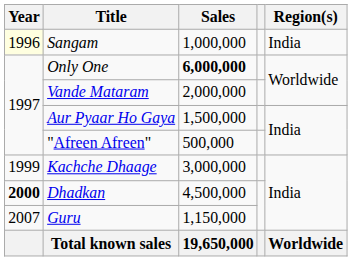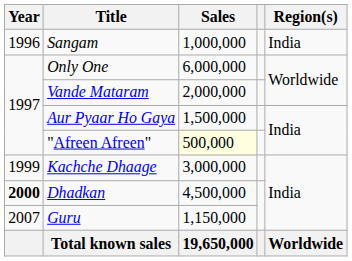(24, 42) lightyellow background -> (24, 42) no background
(214, 67) bold -> (214, 67) normal
(208, 142) no background -> (208, 142) lightyellow background
